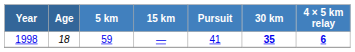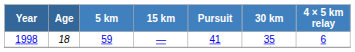(269, 40) bold -> (269, 40) normal
(323, 40) bold -> (323, 40) normal
